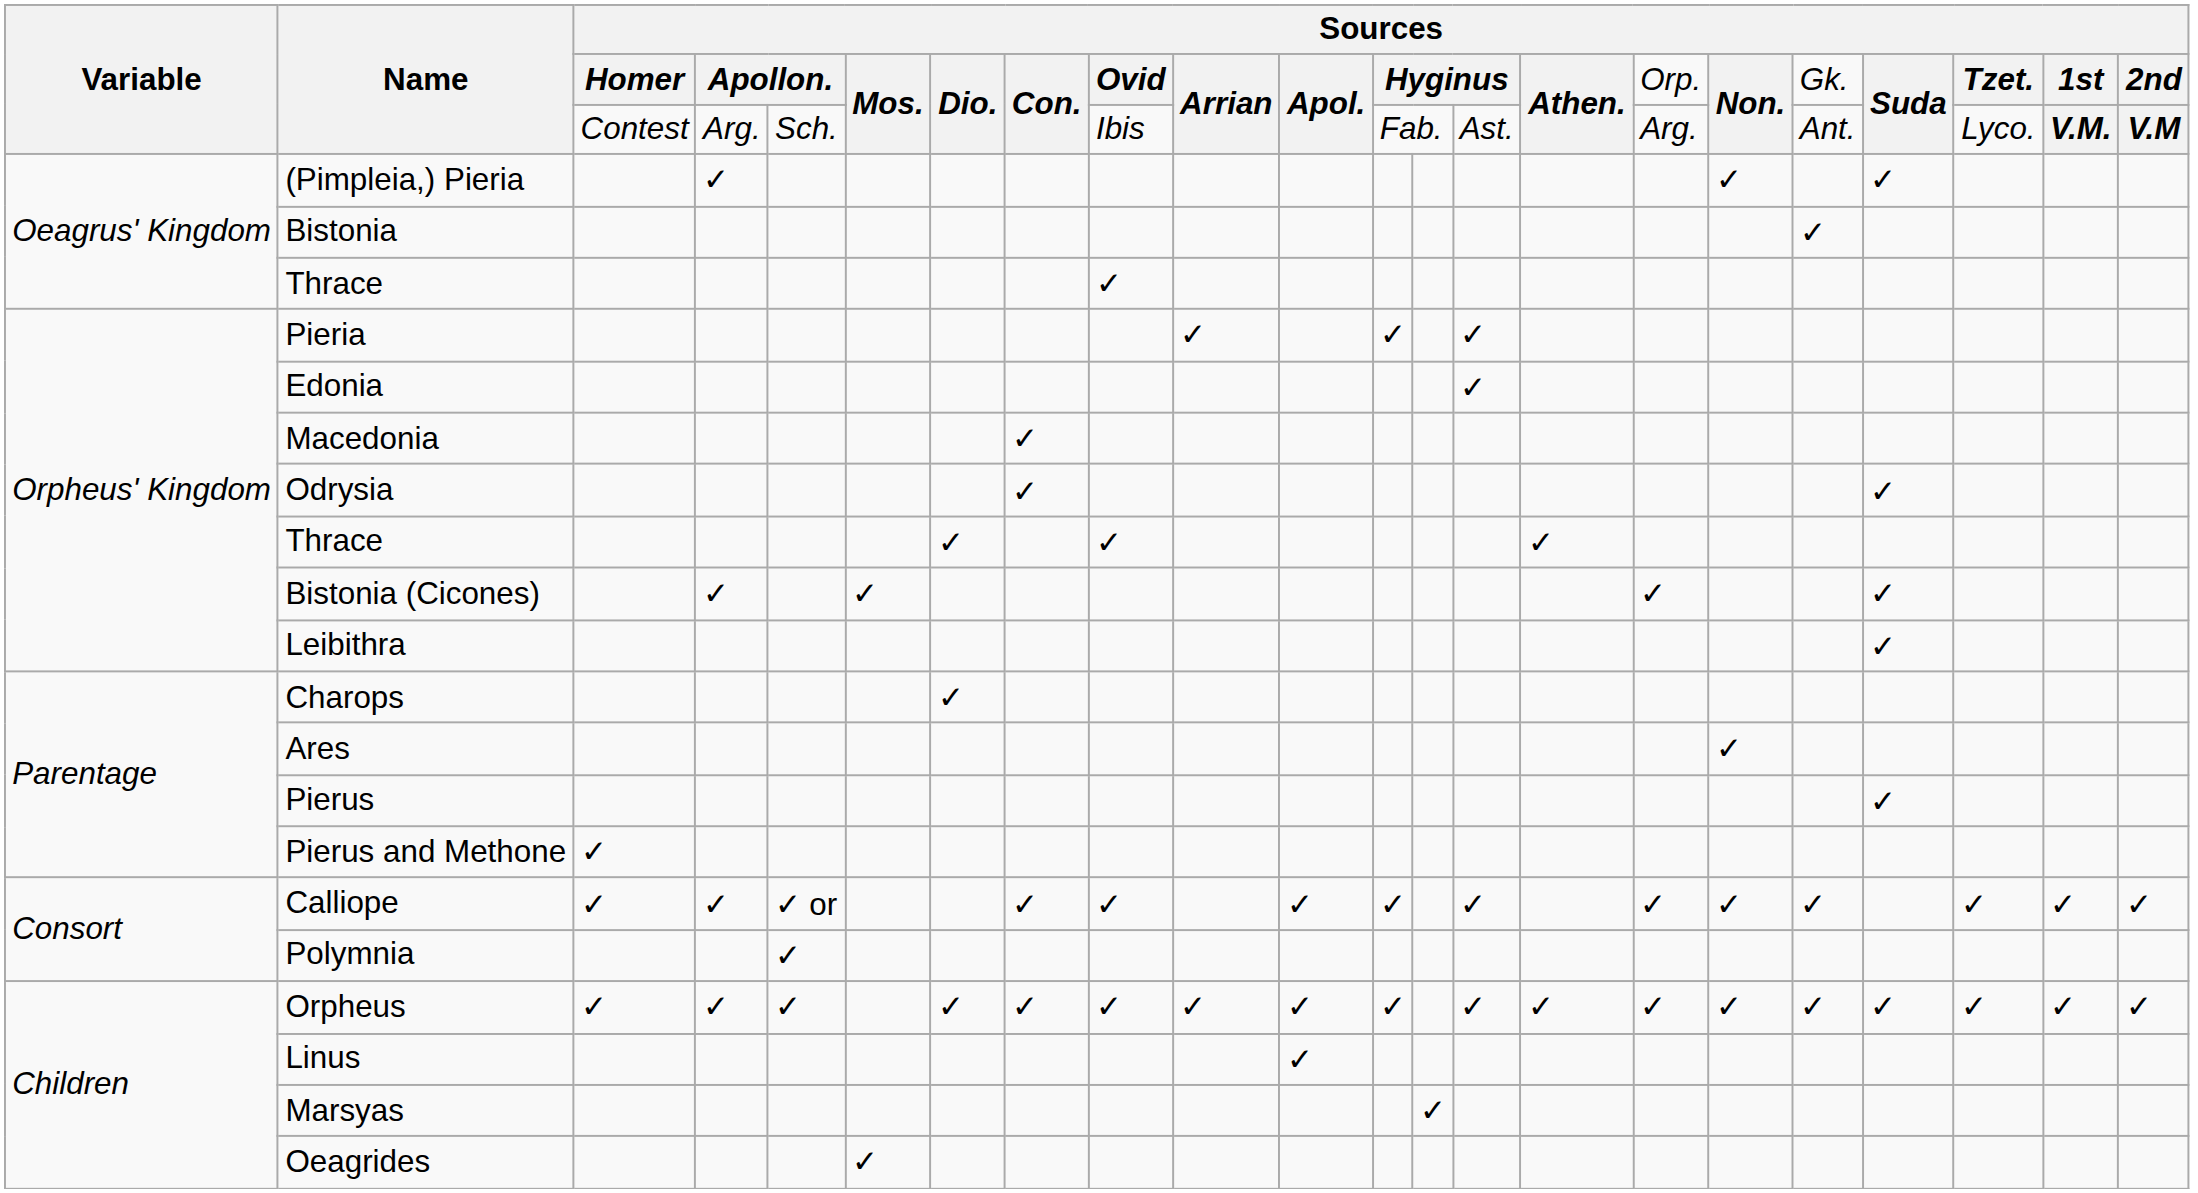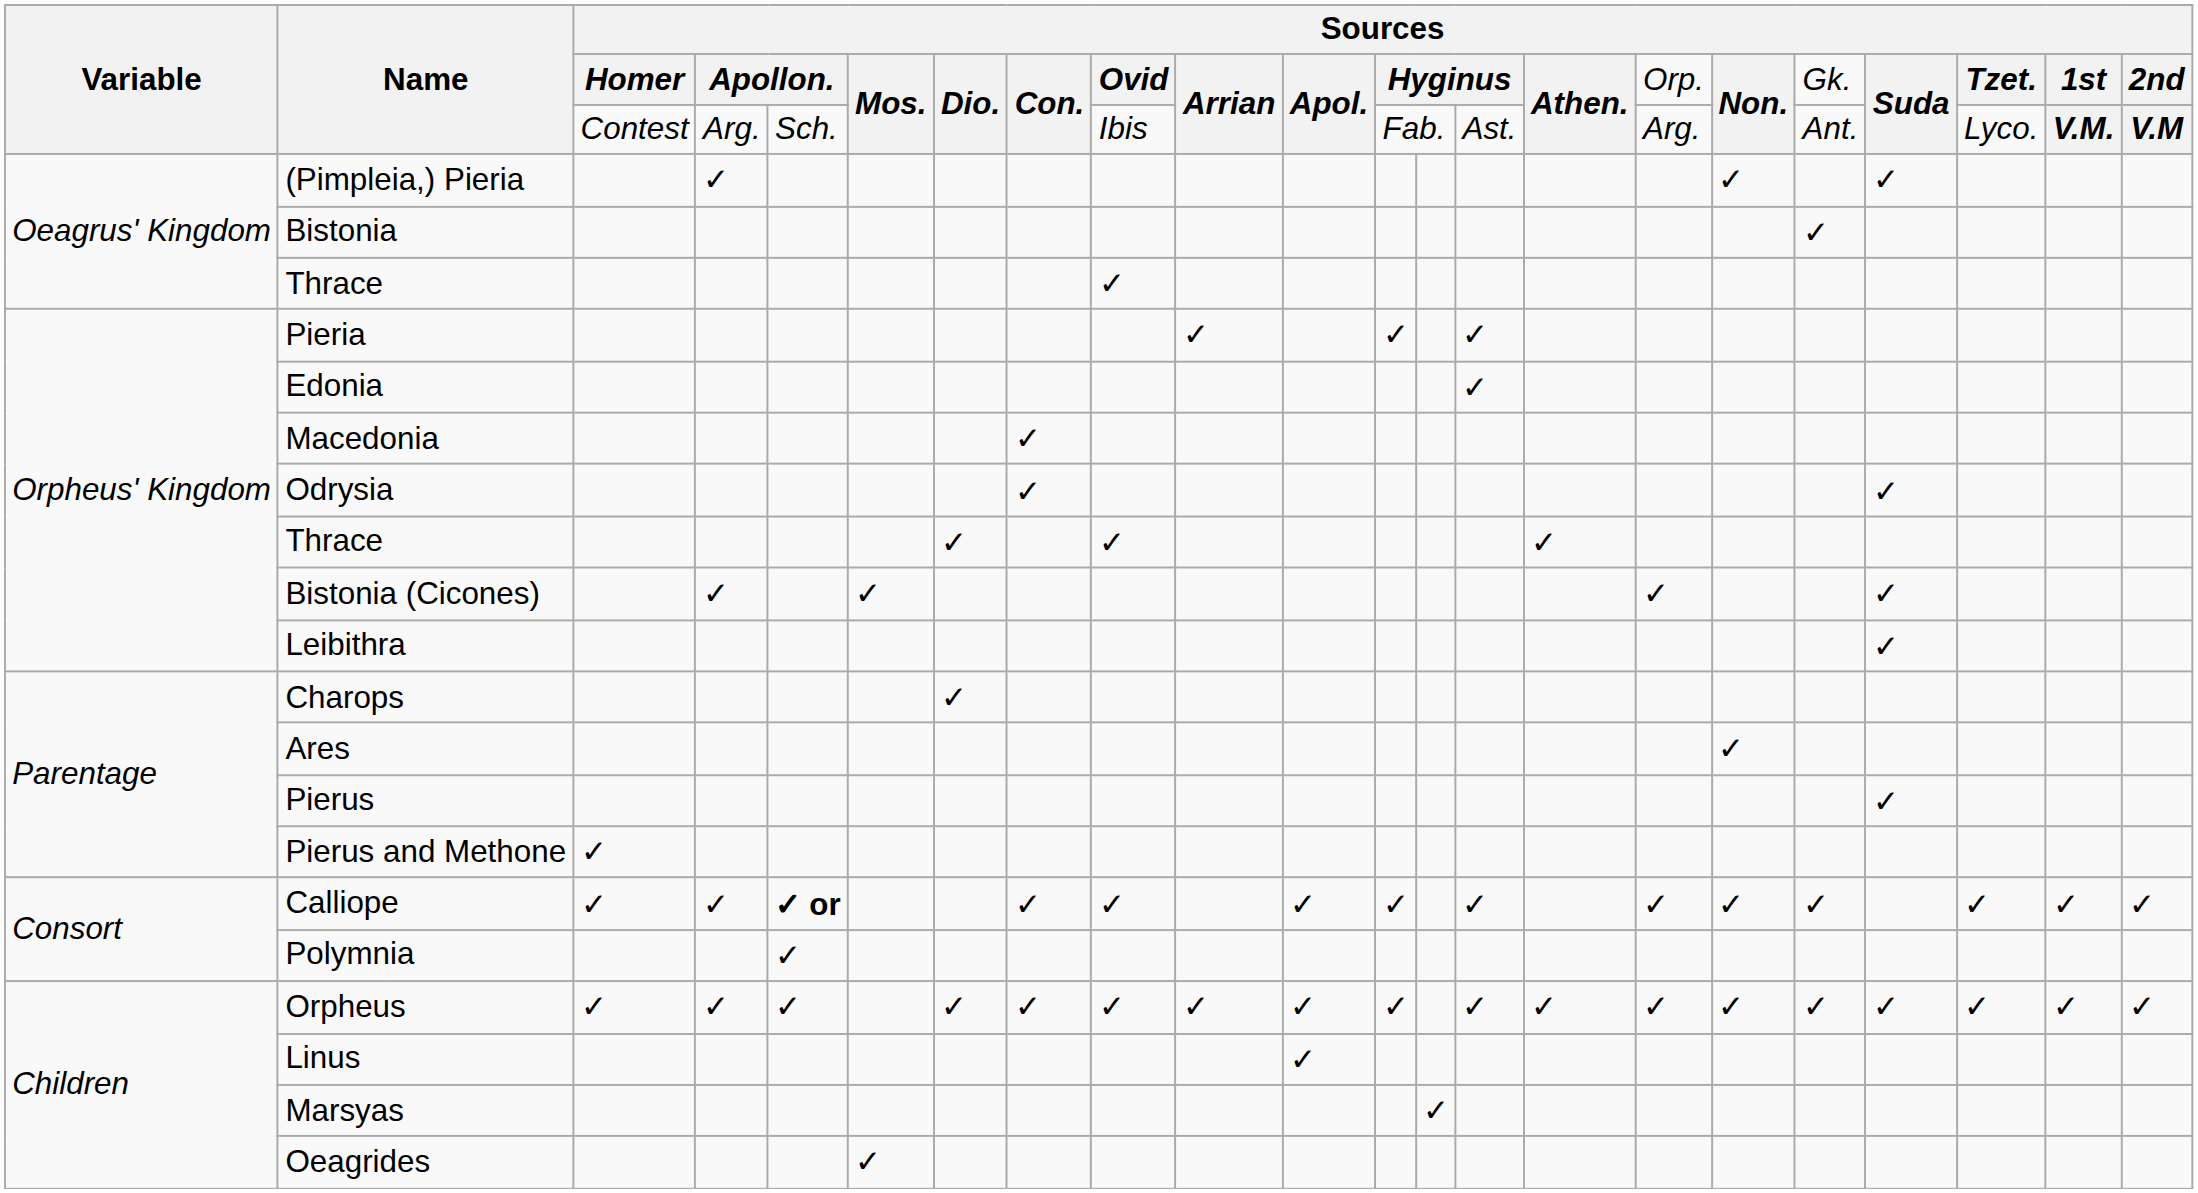(806, 904) normal -> (808, 904) bold
